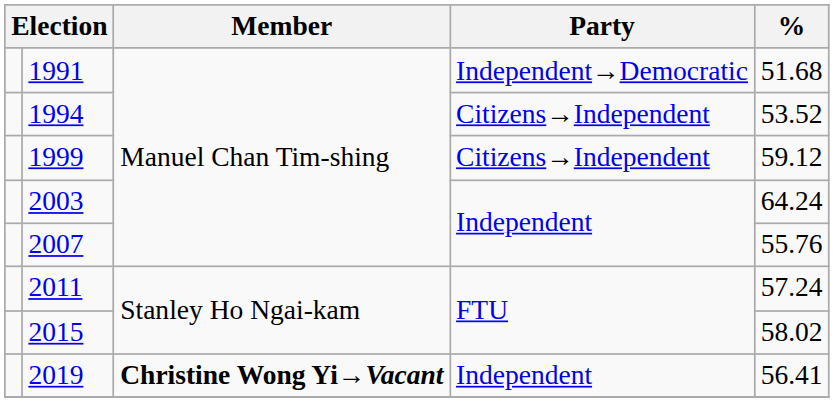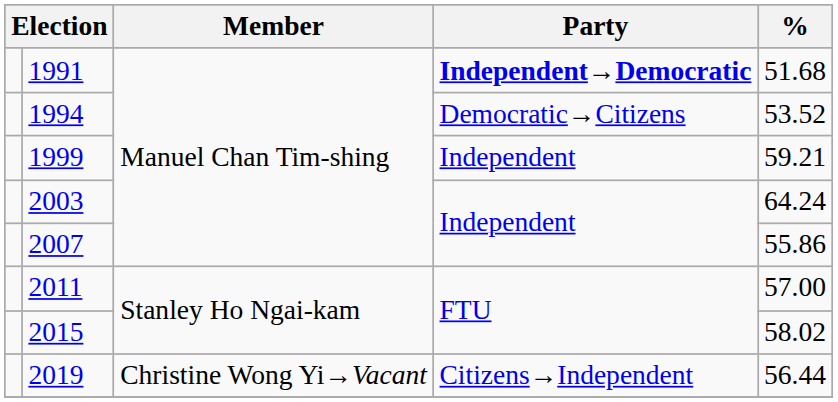(602, 69) normal -> (595, 69) bold
(583, 113) Citizens→Independent -> (563, 113) Democratic→Citizens
(583, 157) Citizens→Independent -> (508, 157) Independent
(792, 157) 59.12 -> (795, 157) 59.21
(792, 244) 55.76 -> (795, 244) 55.86
(792, 288) 57.24 -> (795, 288) 57.00
(282, 375) bold -> (274, 375) normal
(524, 375) Independent -> (566, 375) Citizens→Independent
(792, 375) 56.41 -> (795, 375) 56.44
